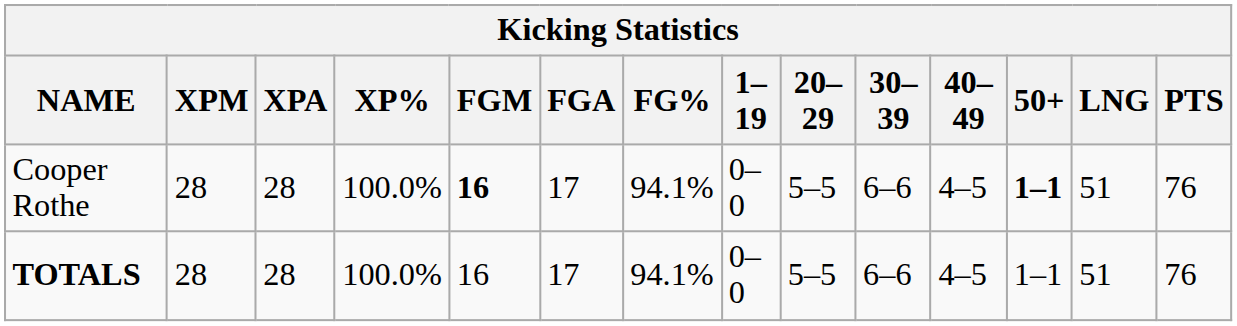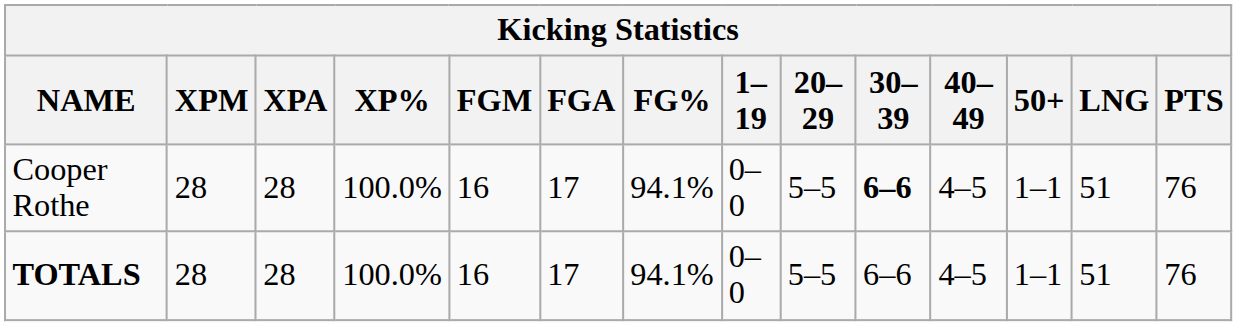(473, 187) bold -> (473, 187) normal
(887, 187) normal -> (887, 187) bold
(1038, 187) bold -> (1038, 187) normal
